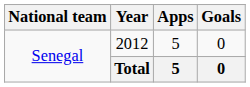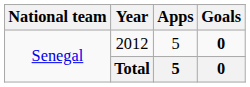(221, 43) normal -> (221, 43) bold
